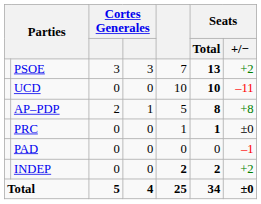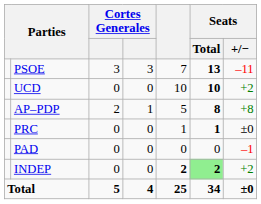(247, 68) +2 -> (244, 68) –11
(244, 88) –11 -> (247, 88) +2
(217, 169) no background -> (217, 169) lightgreen background
